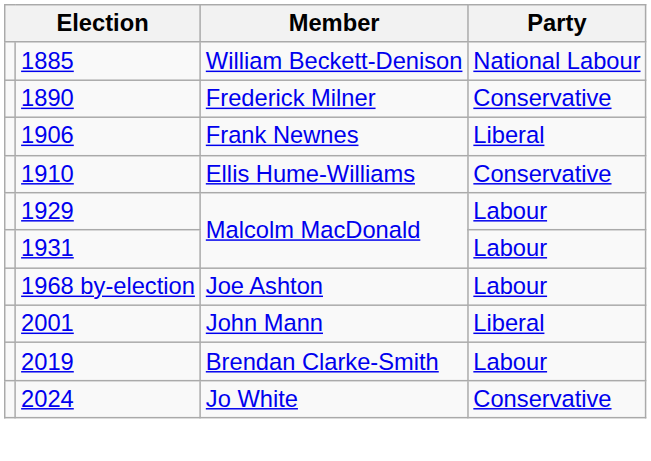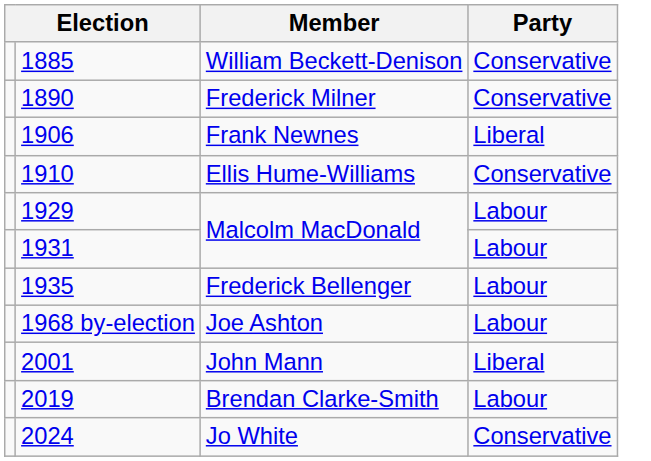(557, 60) National Labour -> (542, 60) Conservative
+ row: (47, 286)
